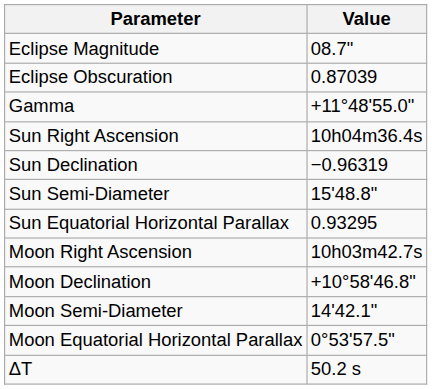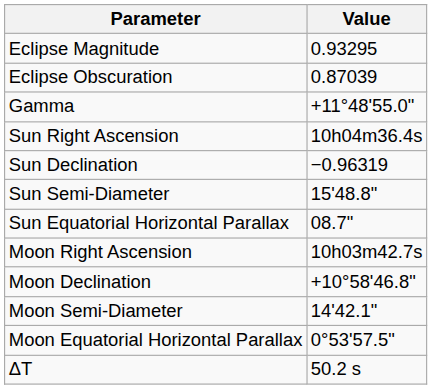(332, 48) 08.7" -> (344, 48) 0.93295
(344, 223) 0.93295 -> (332, 223) 08.7"
